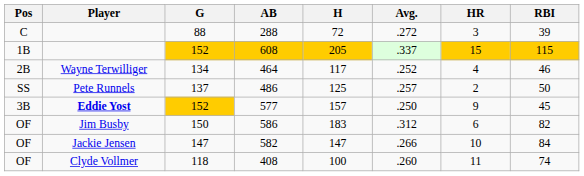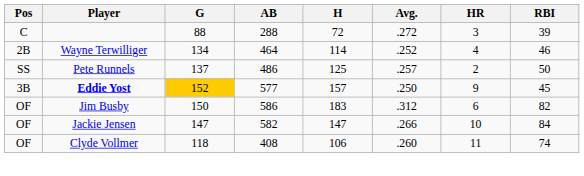- row: (269, 50)
(338, 69) 117 -> (338, 50) 114
(338, 161) 100 -> (338, 143) 106
